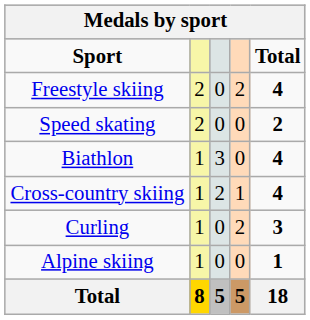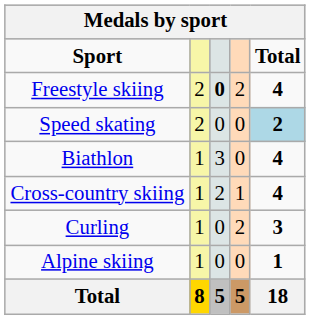(220, 90) normal -> (220, 90) bold
(278, 124) no background -> (278, 124) lightblue background
